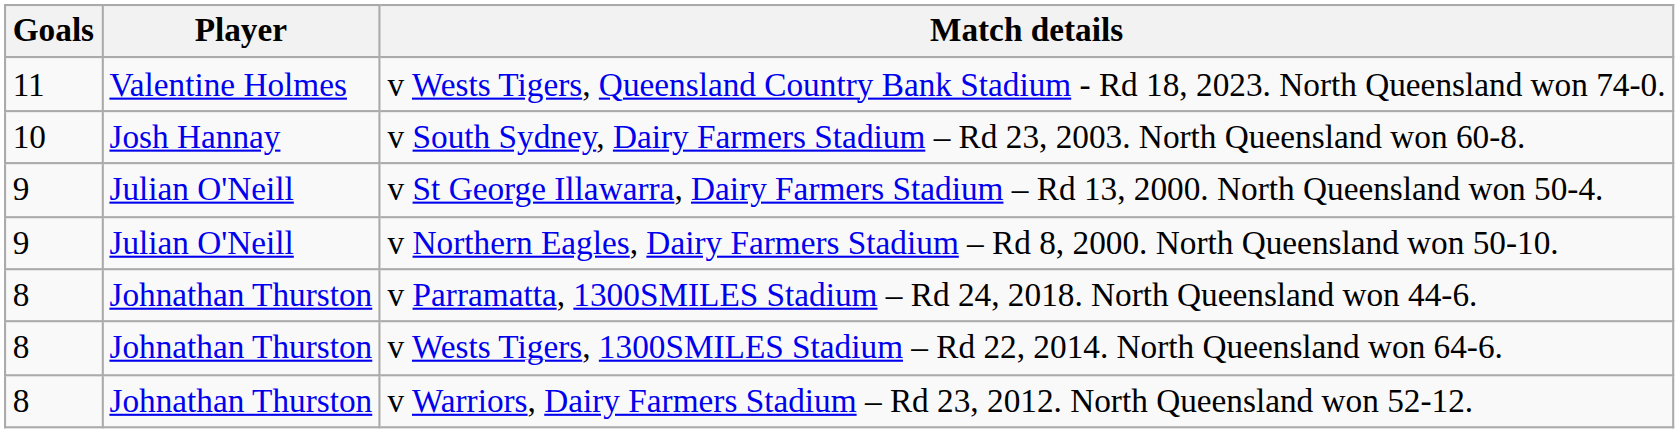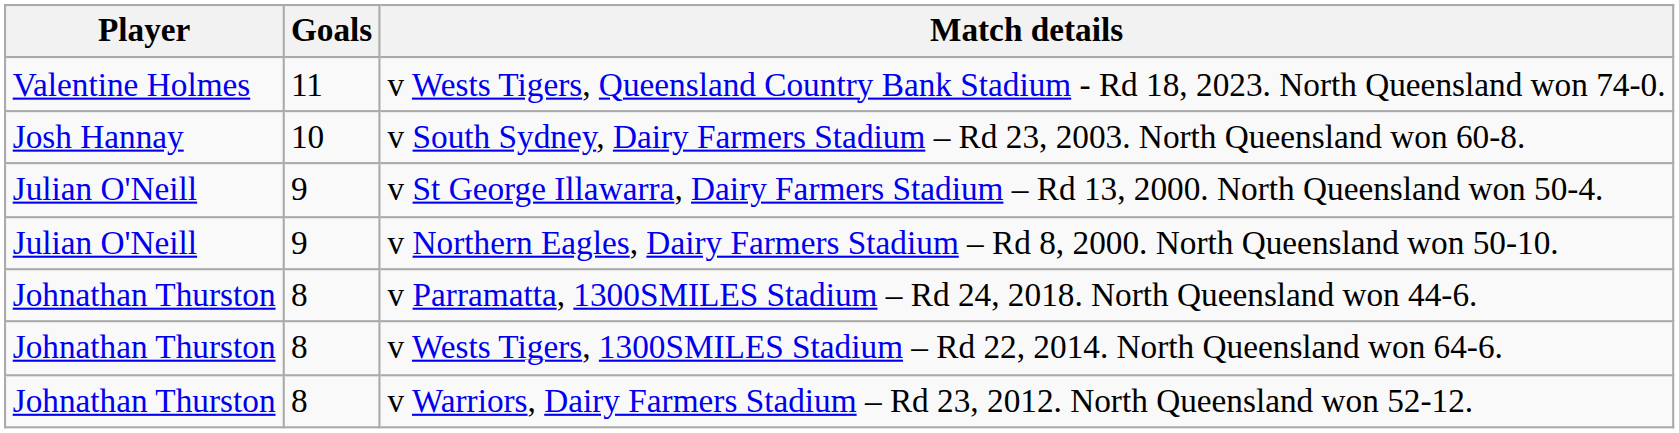columns swapped: (53, 30) <-> (241, 30)
